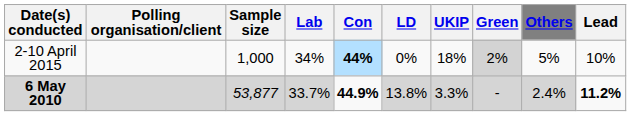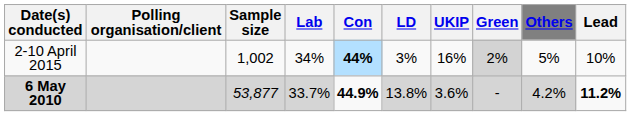(255, 58) 1,000 -> (255, 58) 1,002
(406, 58) 0% -> (406, 58) 3%
(452, 58) 18% -> (452, 58) 16%
(452, 94) 3.3% -> (452, 94) 3.6%
(549, 94) 2.4% -> (549, 94) 4.2%
